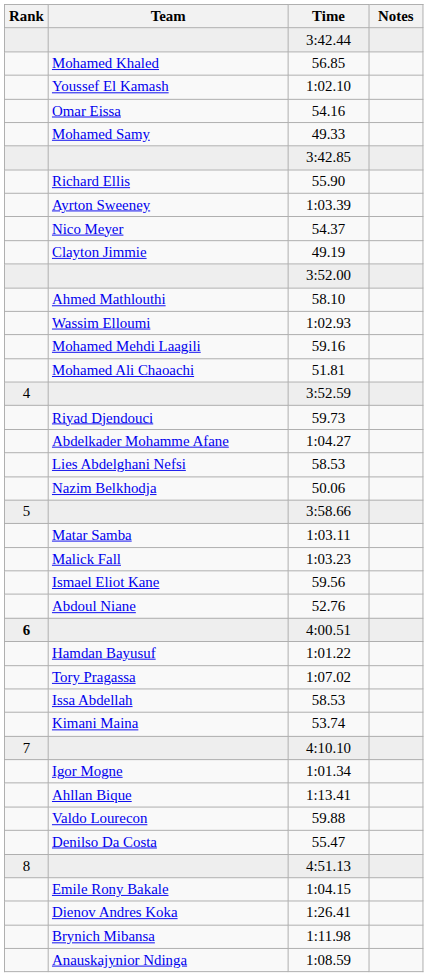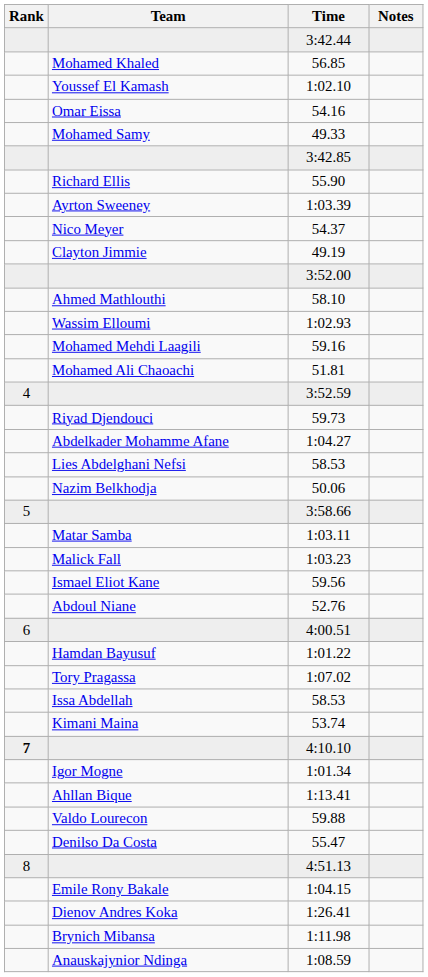(26, 629) bold -> (26, 629) normal
(26, 747) normal -> (26, 747) bold
